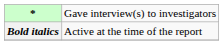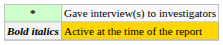(133, 31) no background -> (133, 31) gold background
